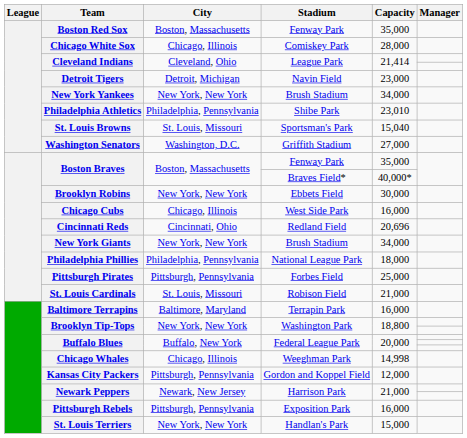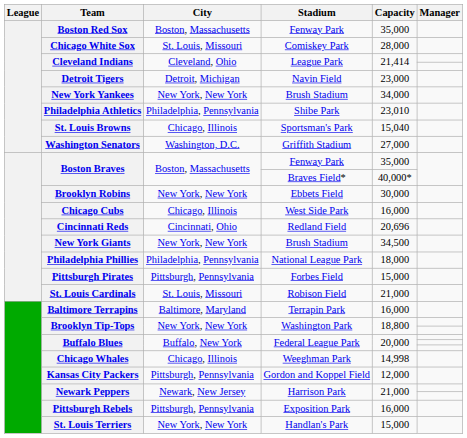(202, 45) Chicago, Illinois -> (202, 45) St. Louis, Missouri
(202, 128) St. Louis, Missouri -> (202, 128) Chicago, Illinois
(395, 243) 34,000 -> (395, 243) 34,500
(395, 276) 25,000 -> (395, 276) 15,000
